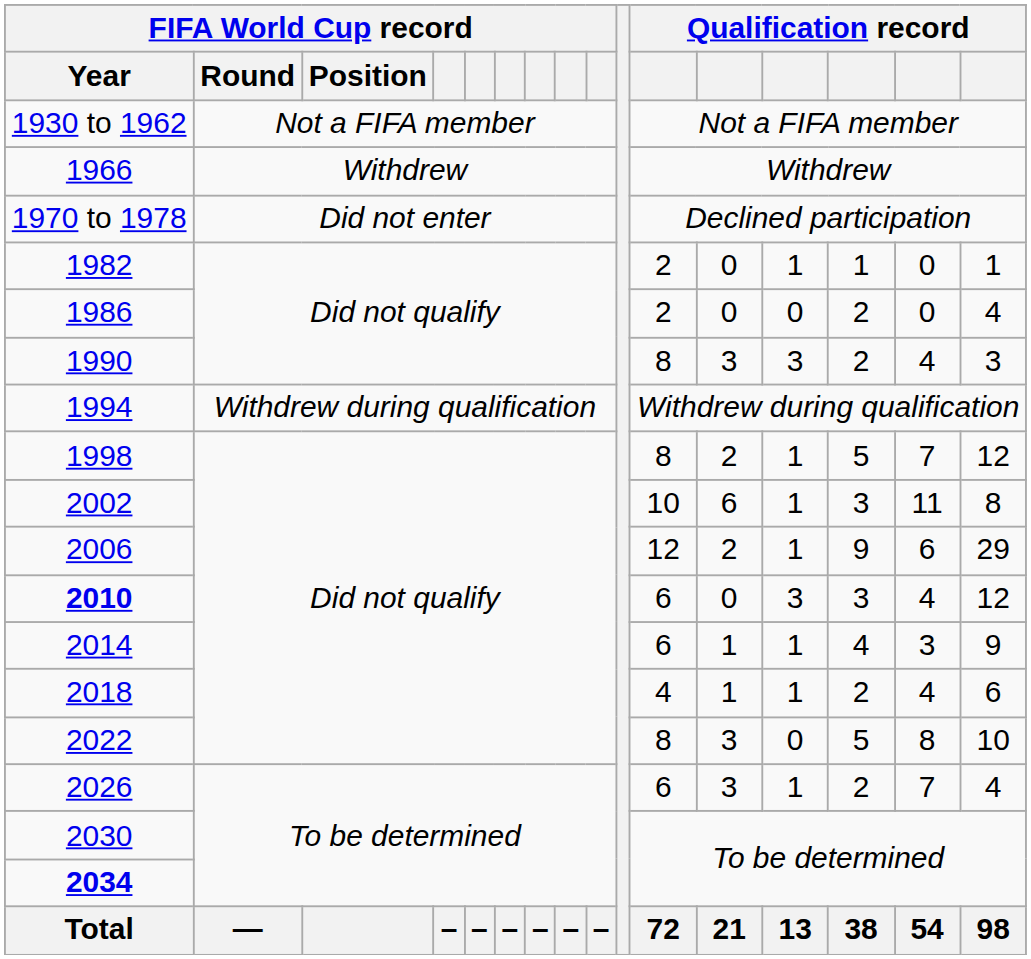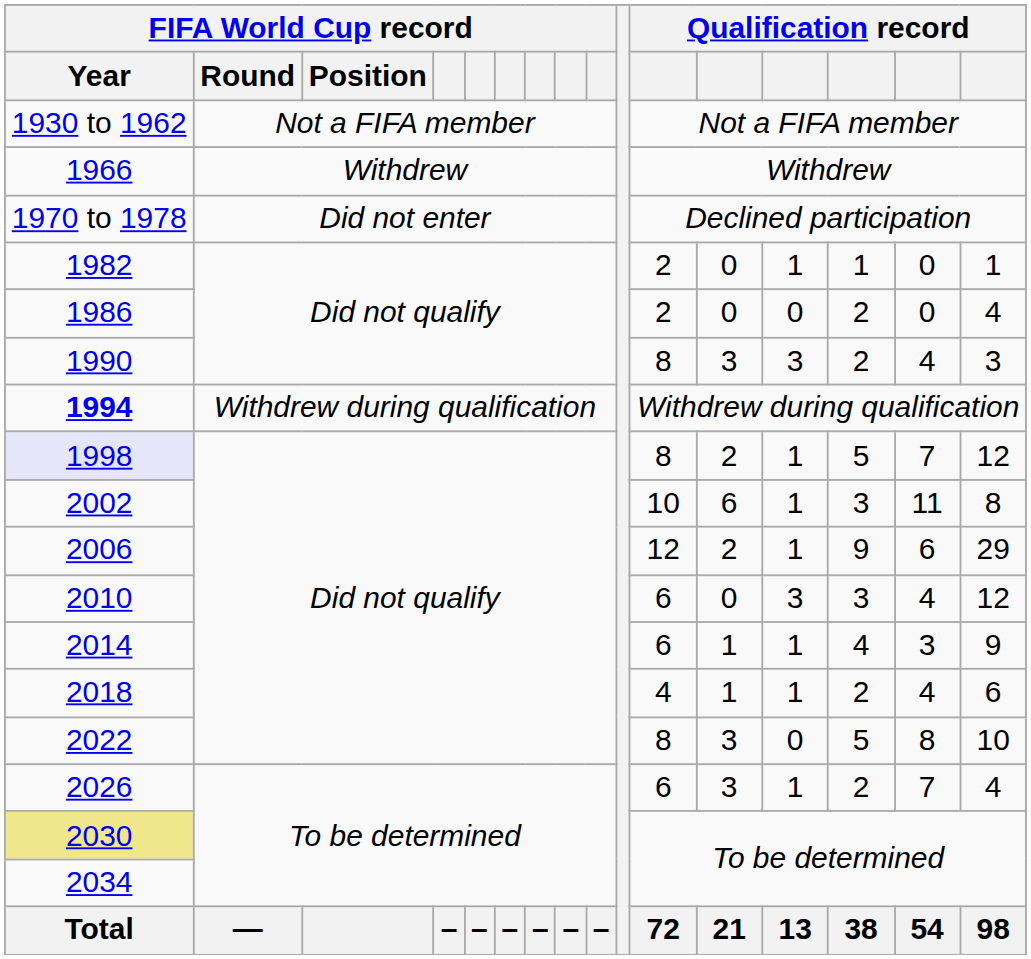(99, 407) normal -> (99, 407) bold
(99, 455) no background -> (99, 455) lavender background
(99, 597) bold -> (99, 597) normal
(99, 834) no background -> (99, 834) khaki background
(99, 882) bold -> (99, 882) normal
